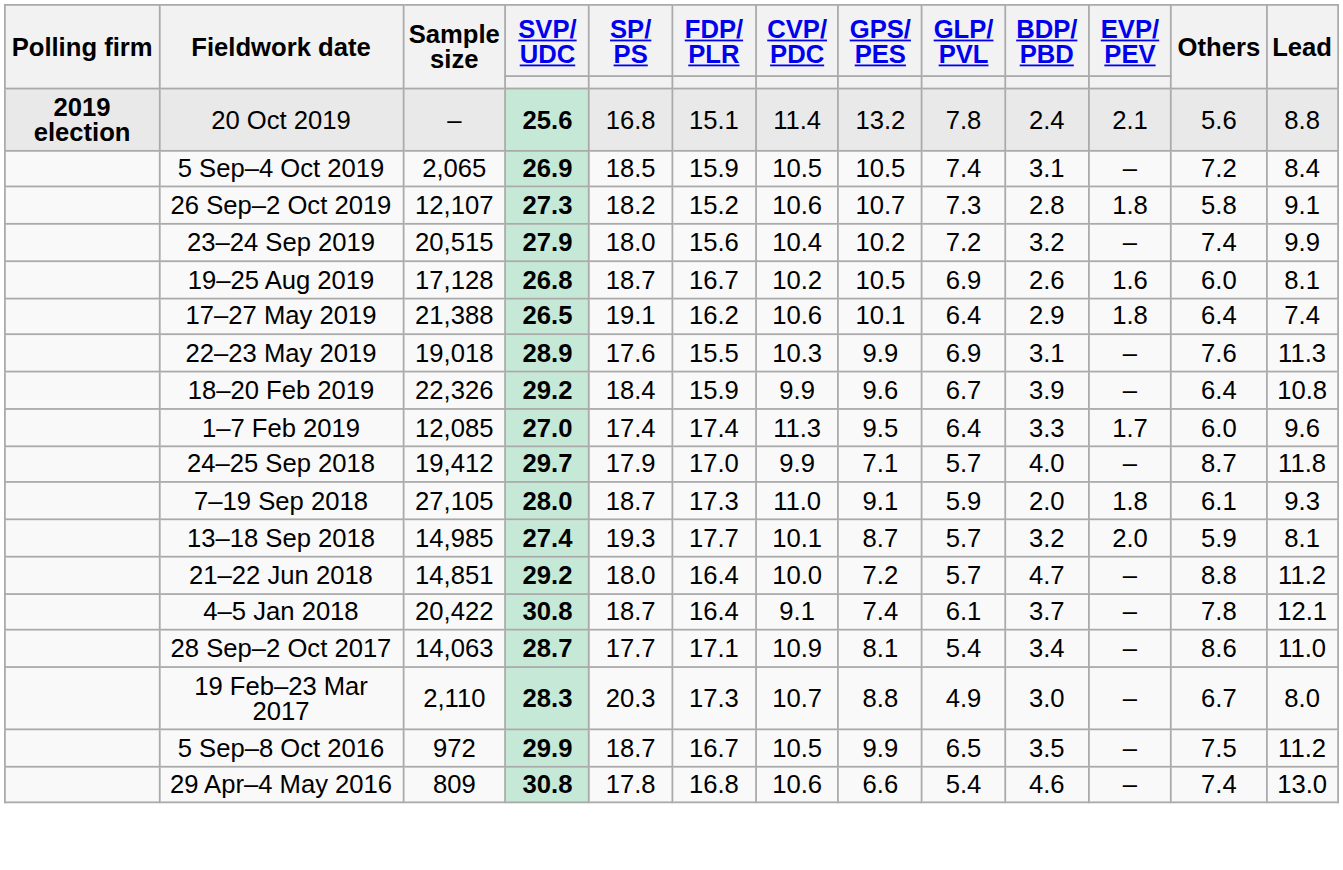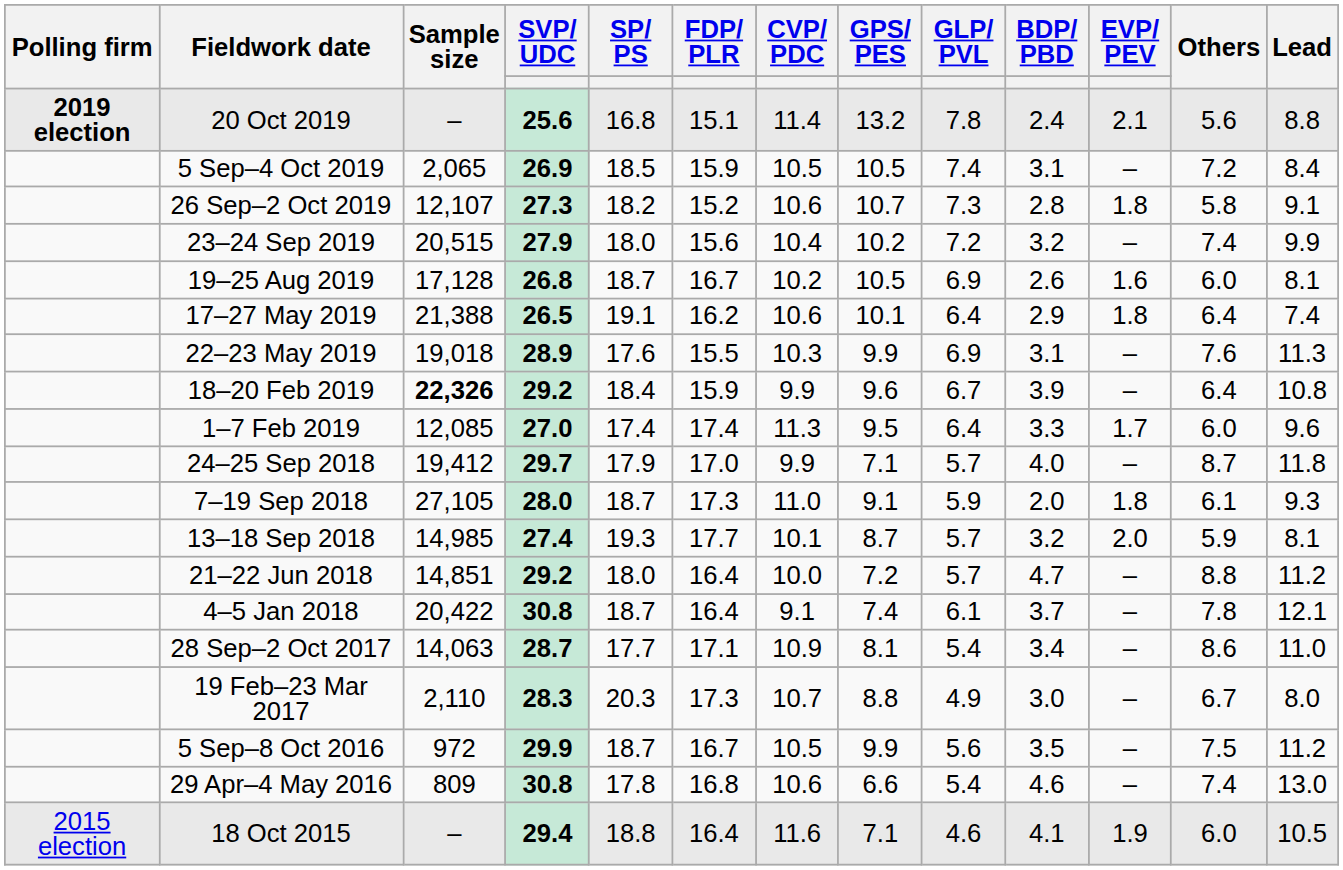(454, 390) normal -> (454, 390) bold
(964, 748) 6.5 -> (964, 748) 5.6
+ row: (281, 834)
